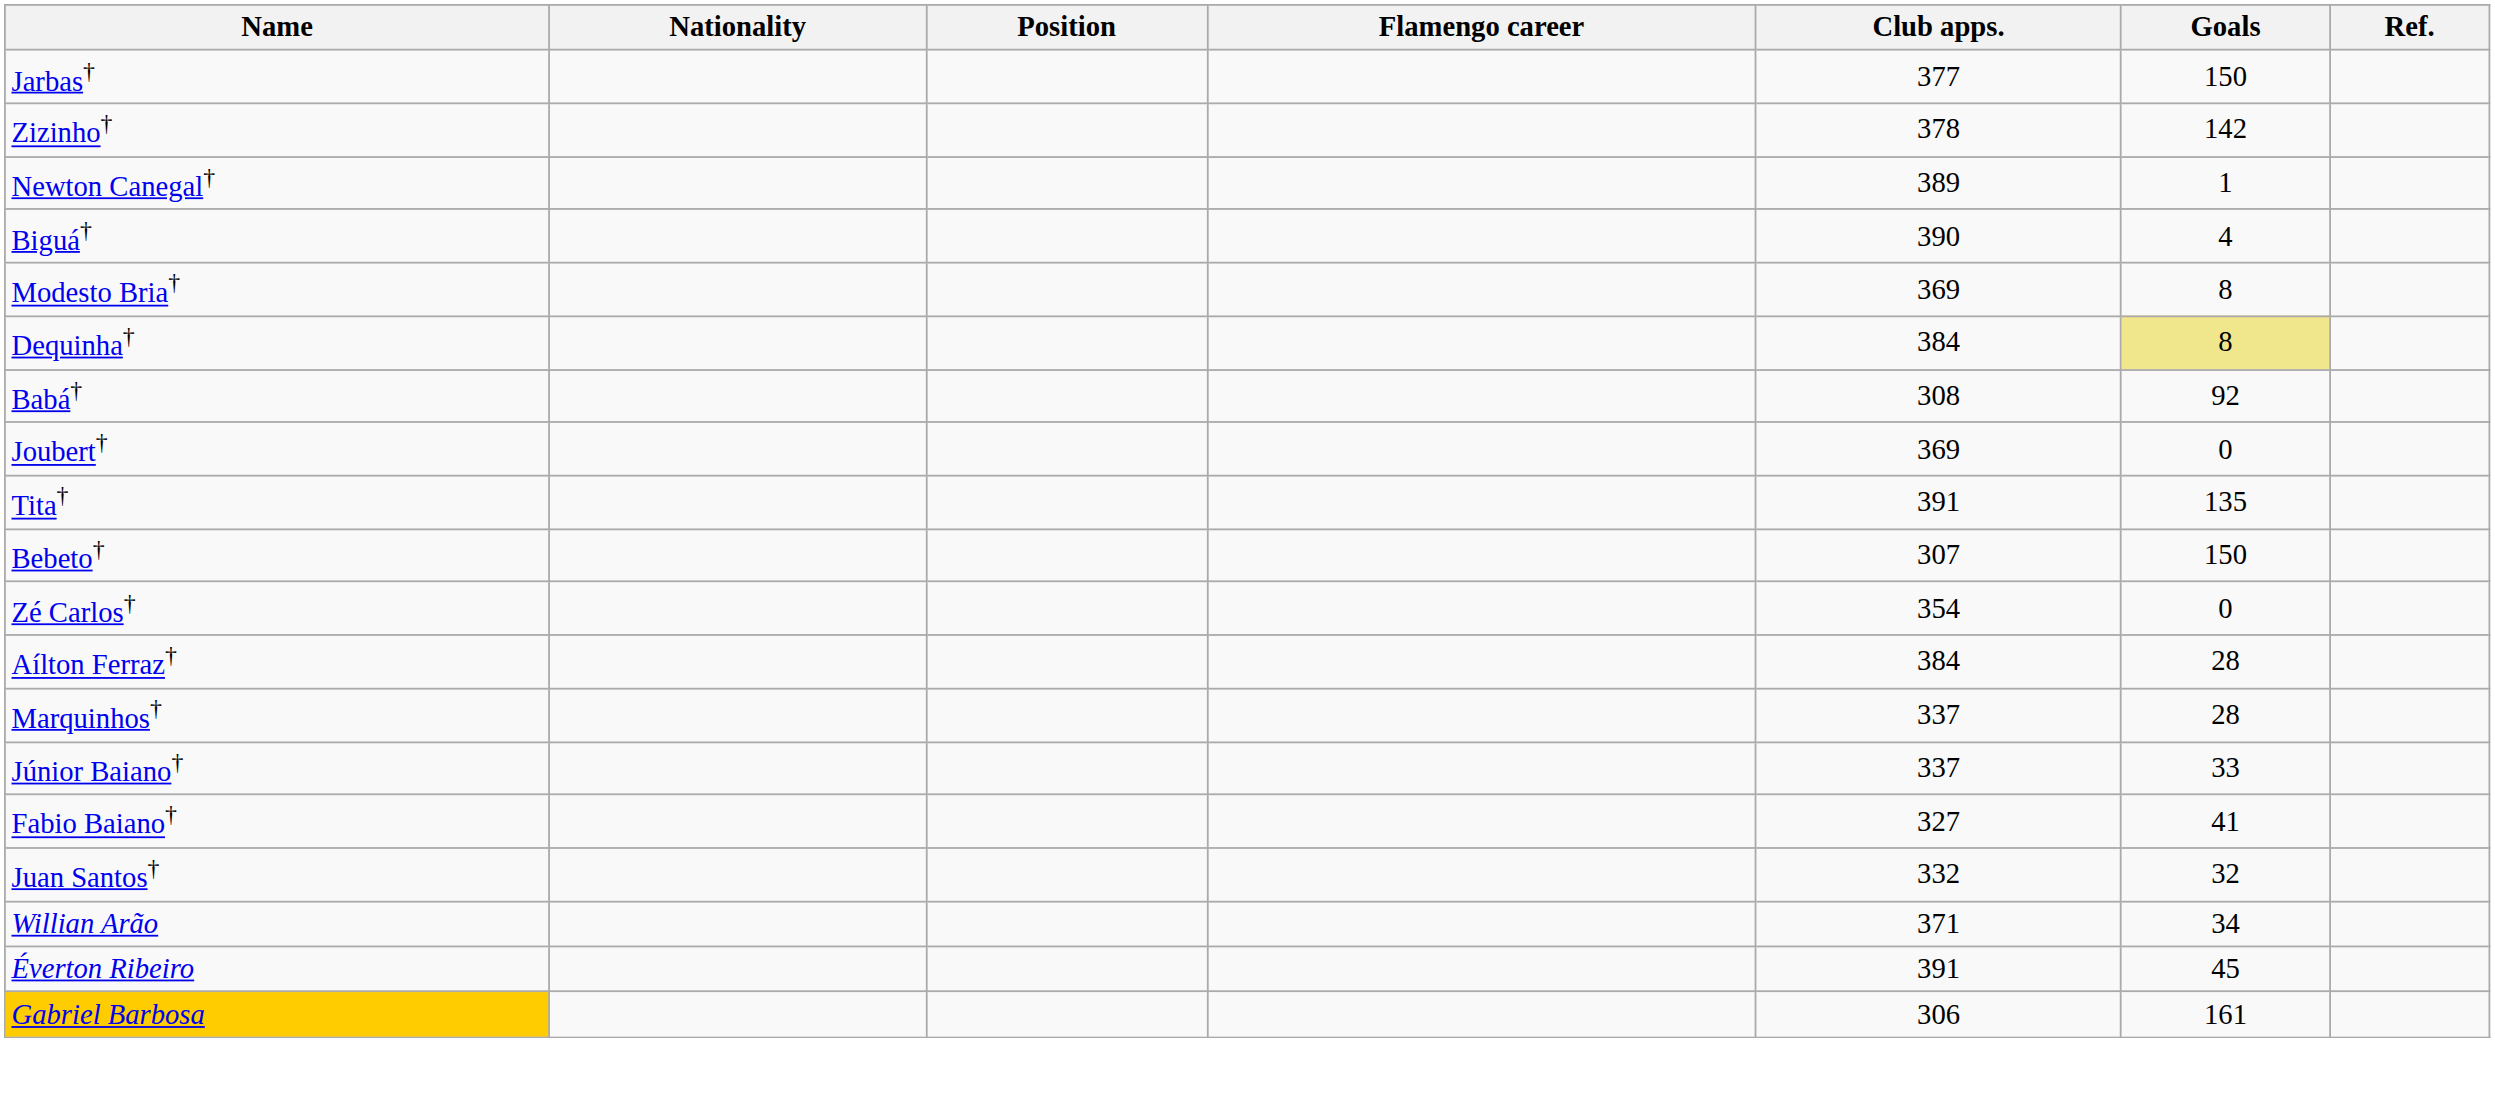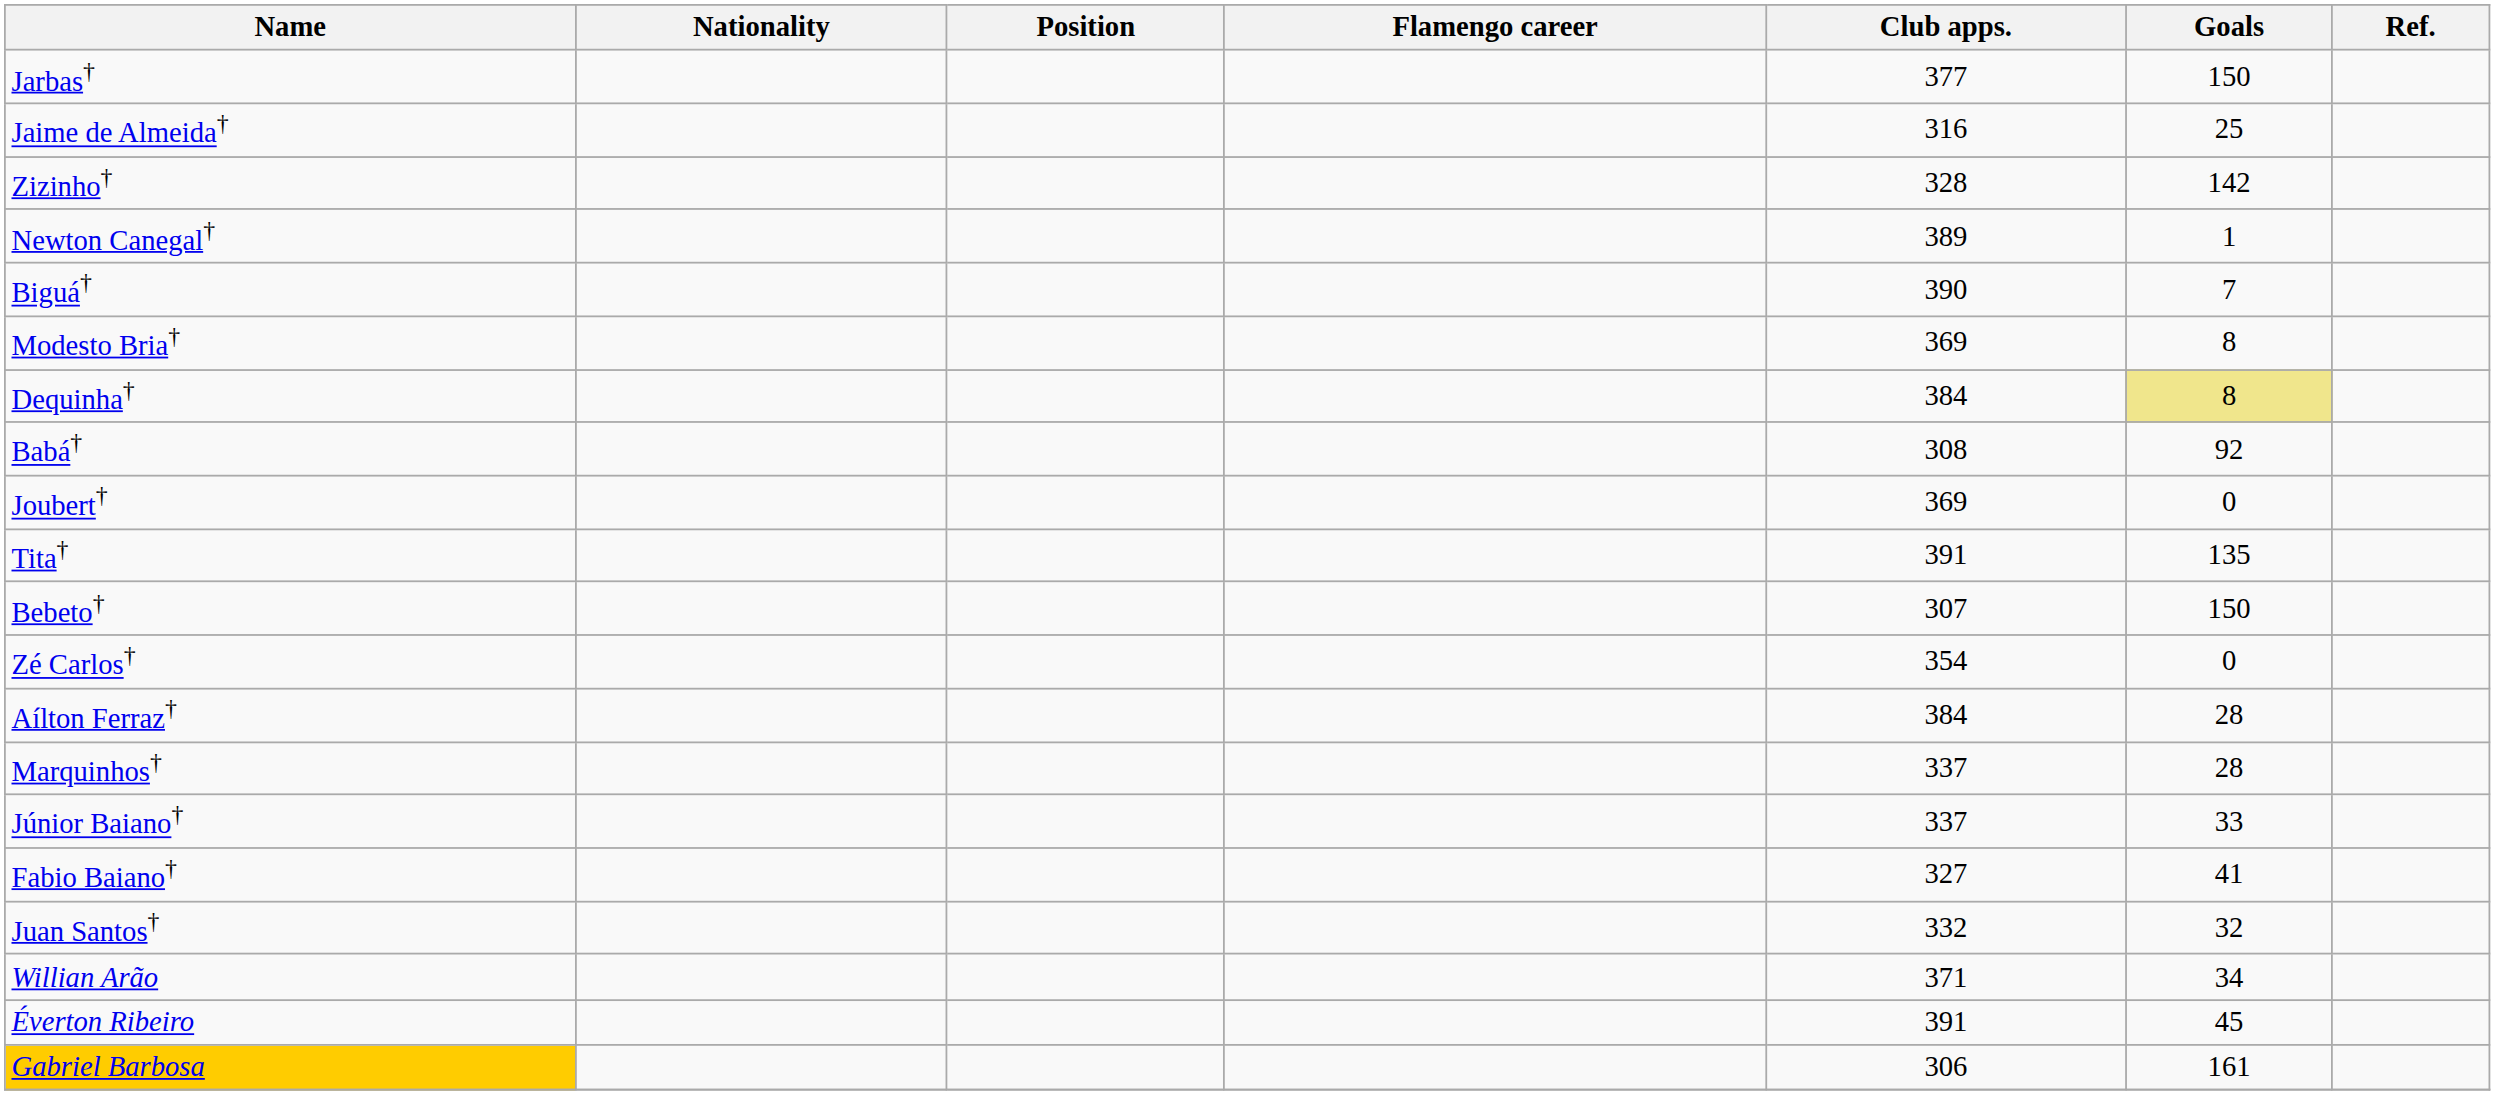+ row: (120, 129)
(1939, 129) 378 -> (1946, 182) 328
(2226, 235) 4 -> (2229, 289) 7
